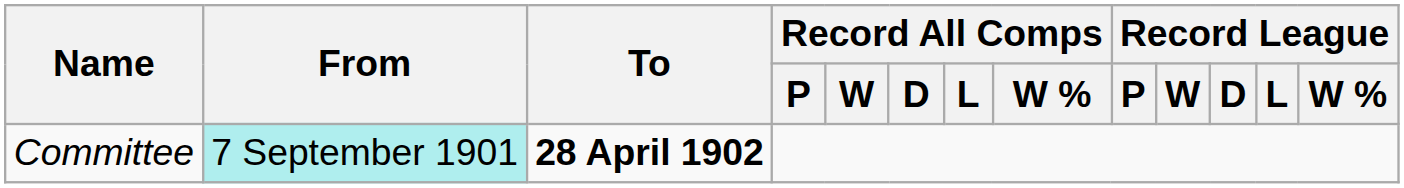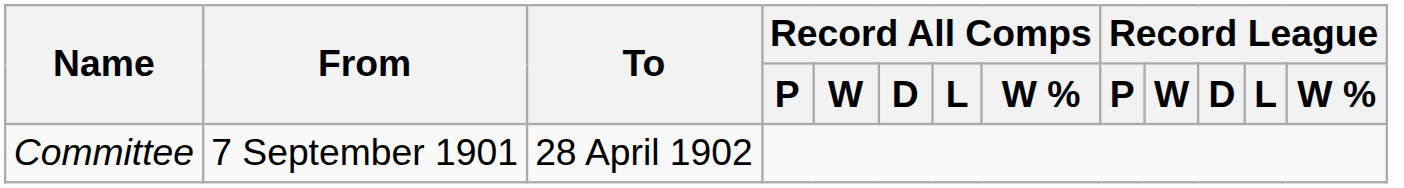(365, 152) paleturquoise background -> (365, 152) no background
(649, 152) bold -> (644, 152) normal
